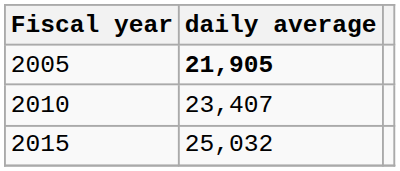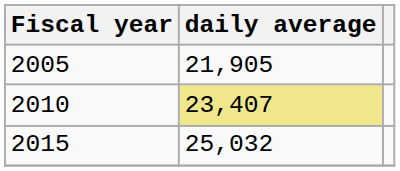(229, 65) bold -> (229, 65) normal
(229, 105) no background -> (229, 105) khaki background
